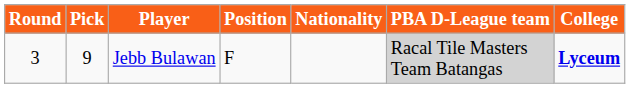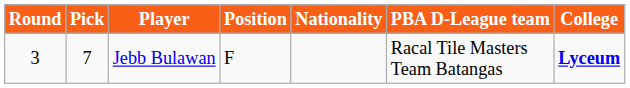(87, 58) 9 -> (87, 58) 7
(459, 58) lightgrey background -> (459, 58) no background
